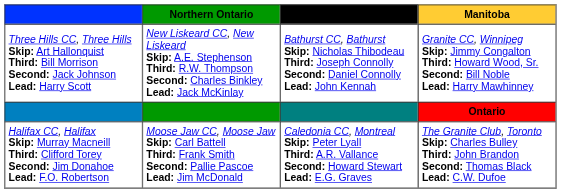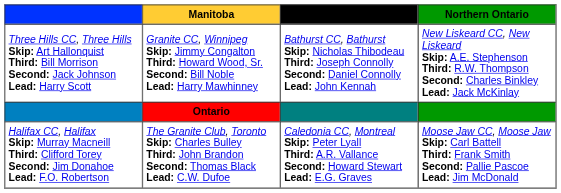columns swapped: (487, 14) <-> (211, 14)
